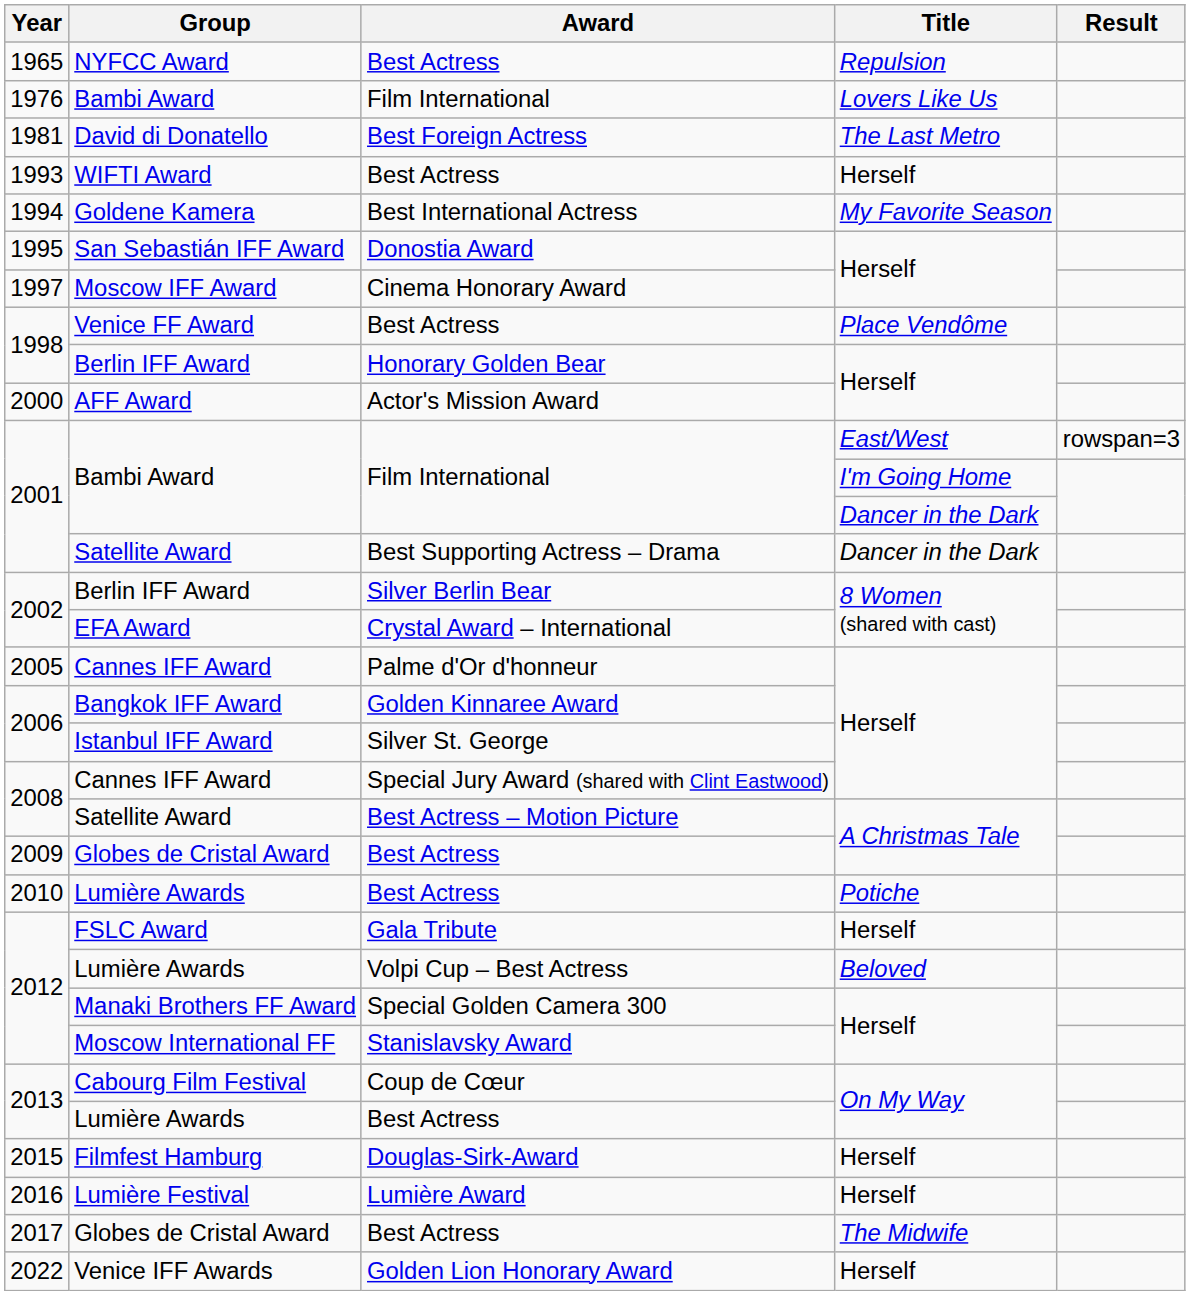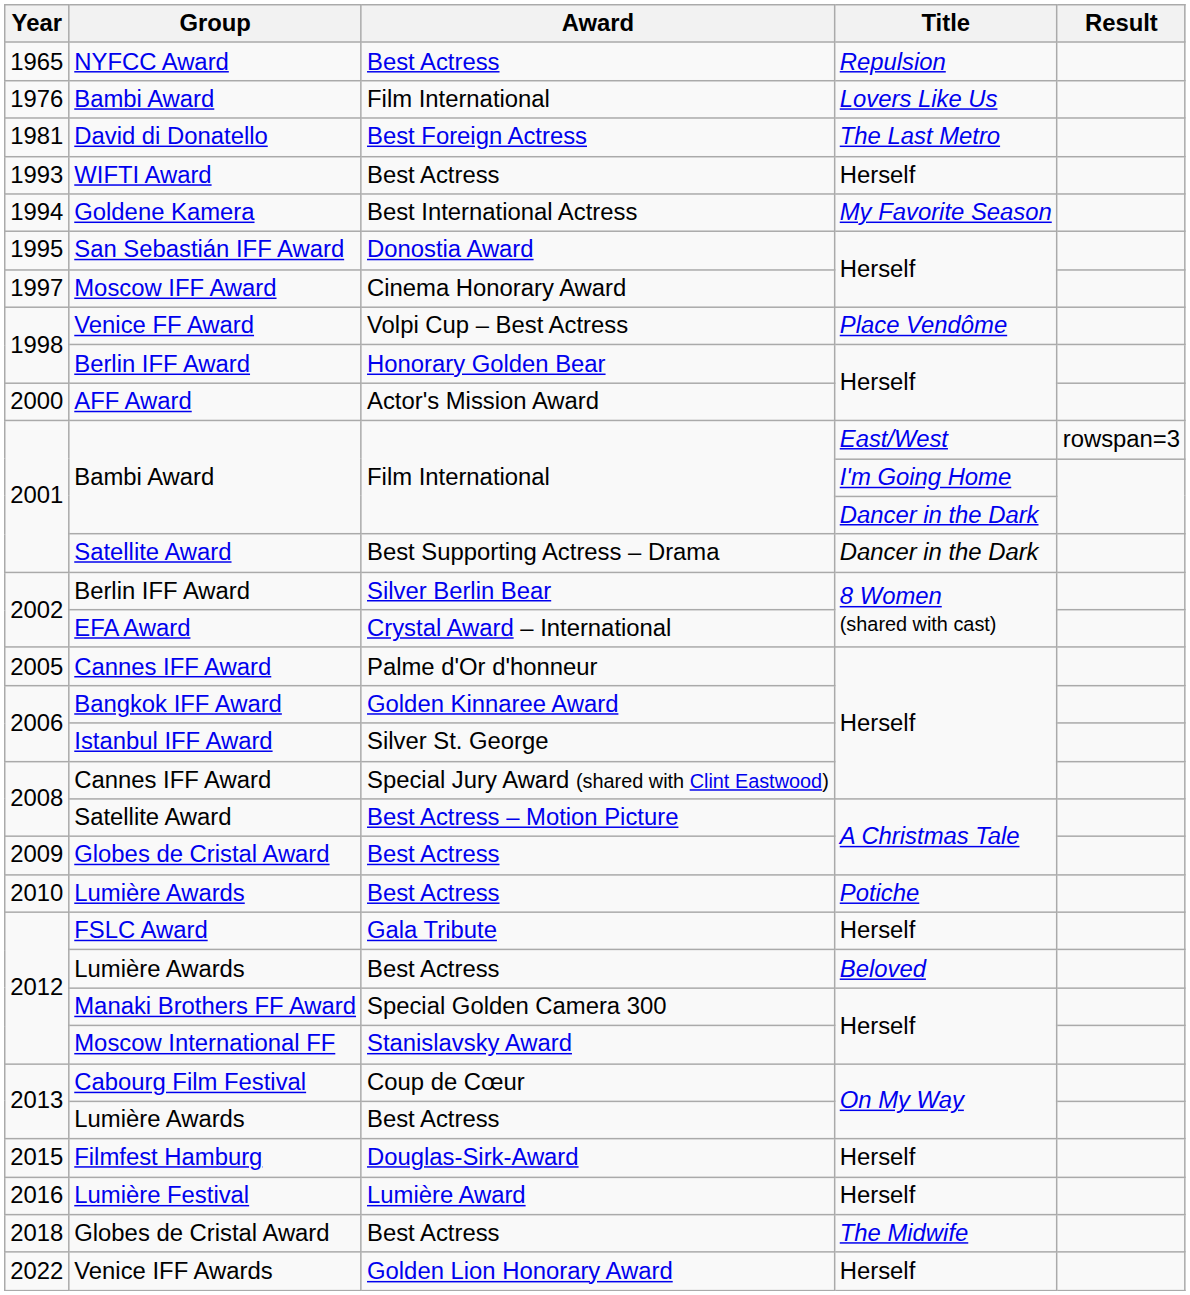(433, 325) Best Actress -> (498, 325) Volpi Cup – Best Actress
(498, 968) Volpi Cup – Best Actress -> (433, 968) Best Actress
(37, 1233) 2017 -> (37, 1233) 2018
